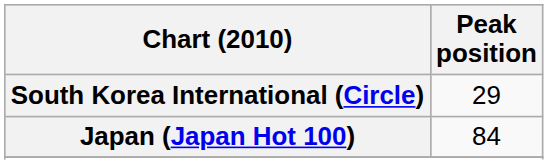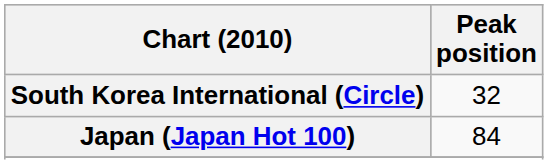(486, 95) 29 -> (486, 95) 32
